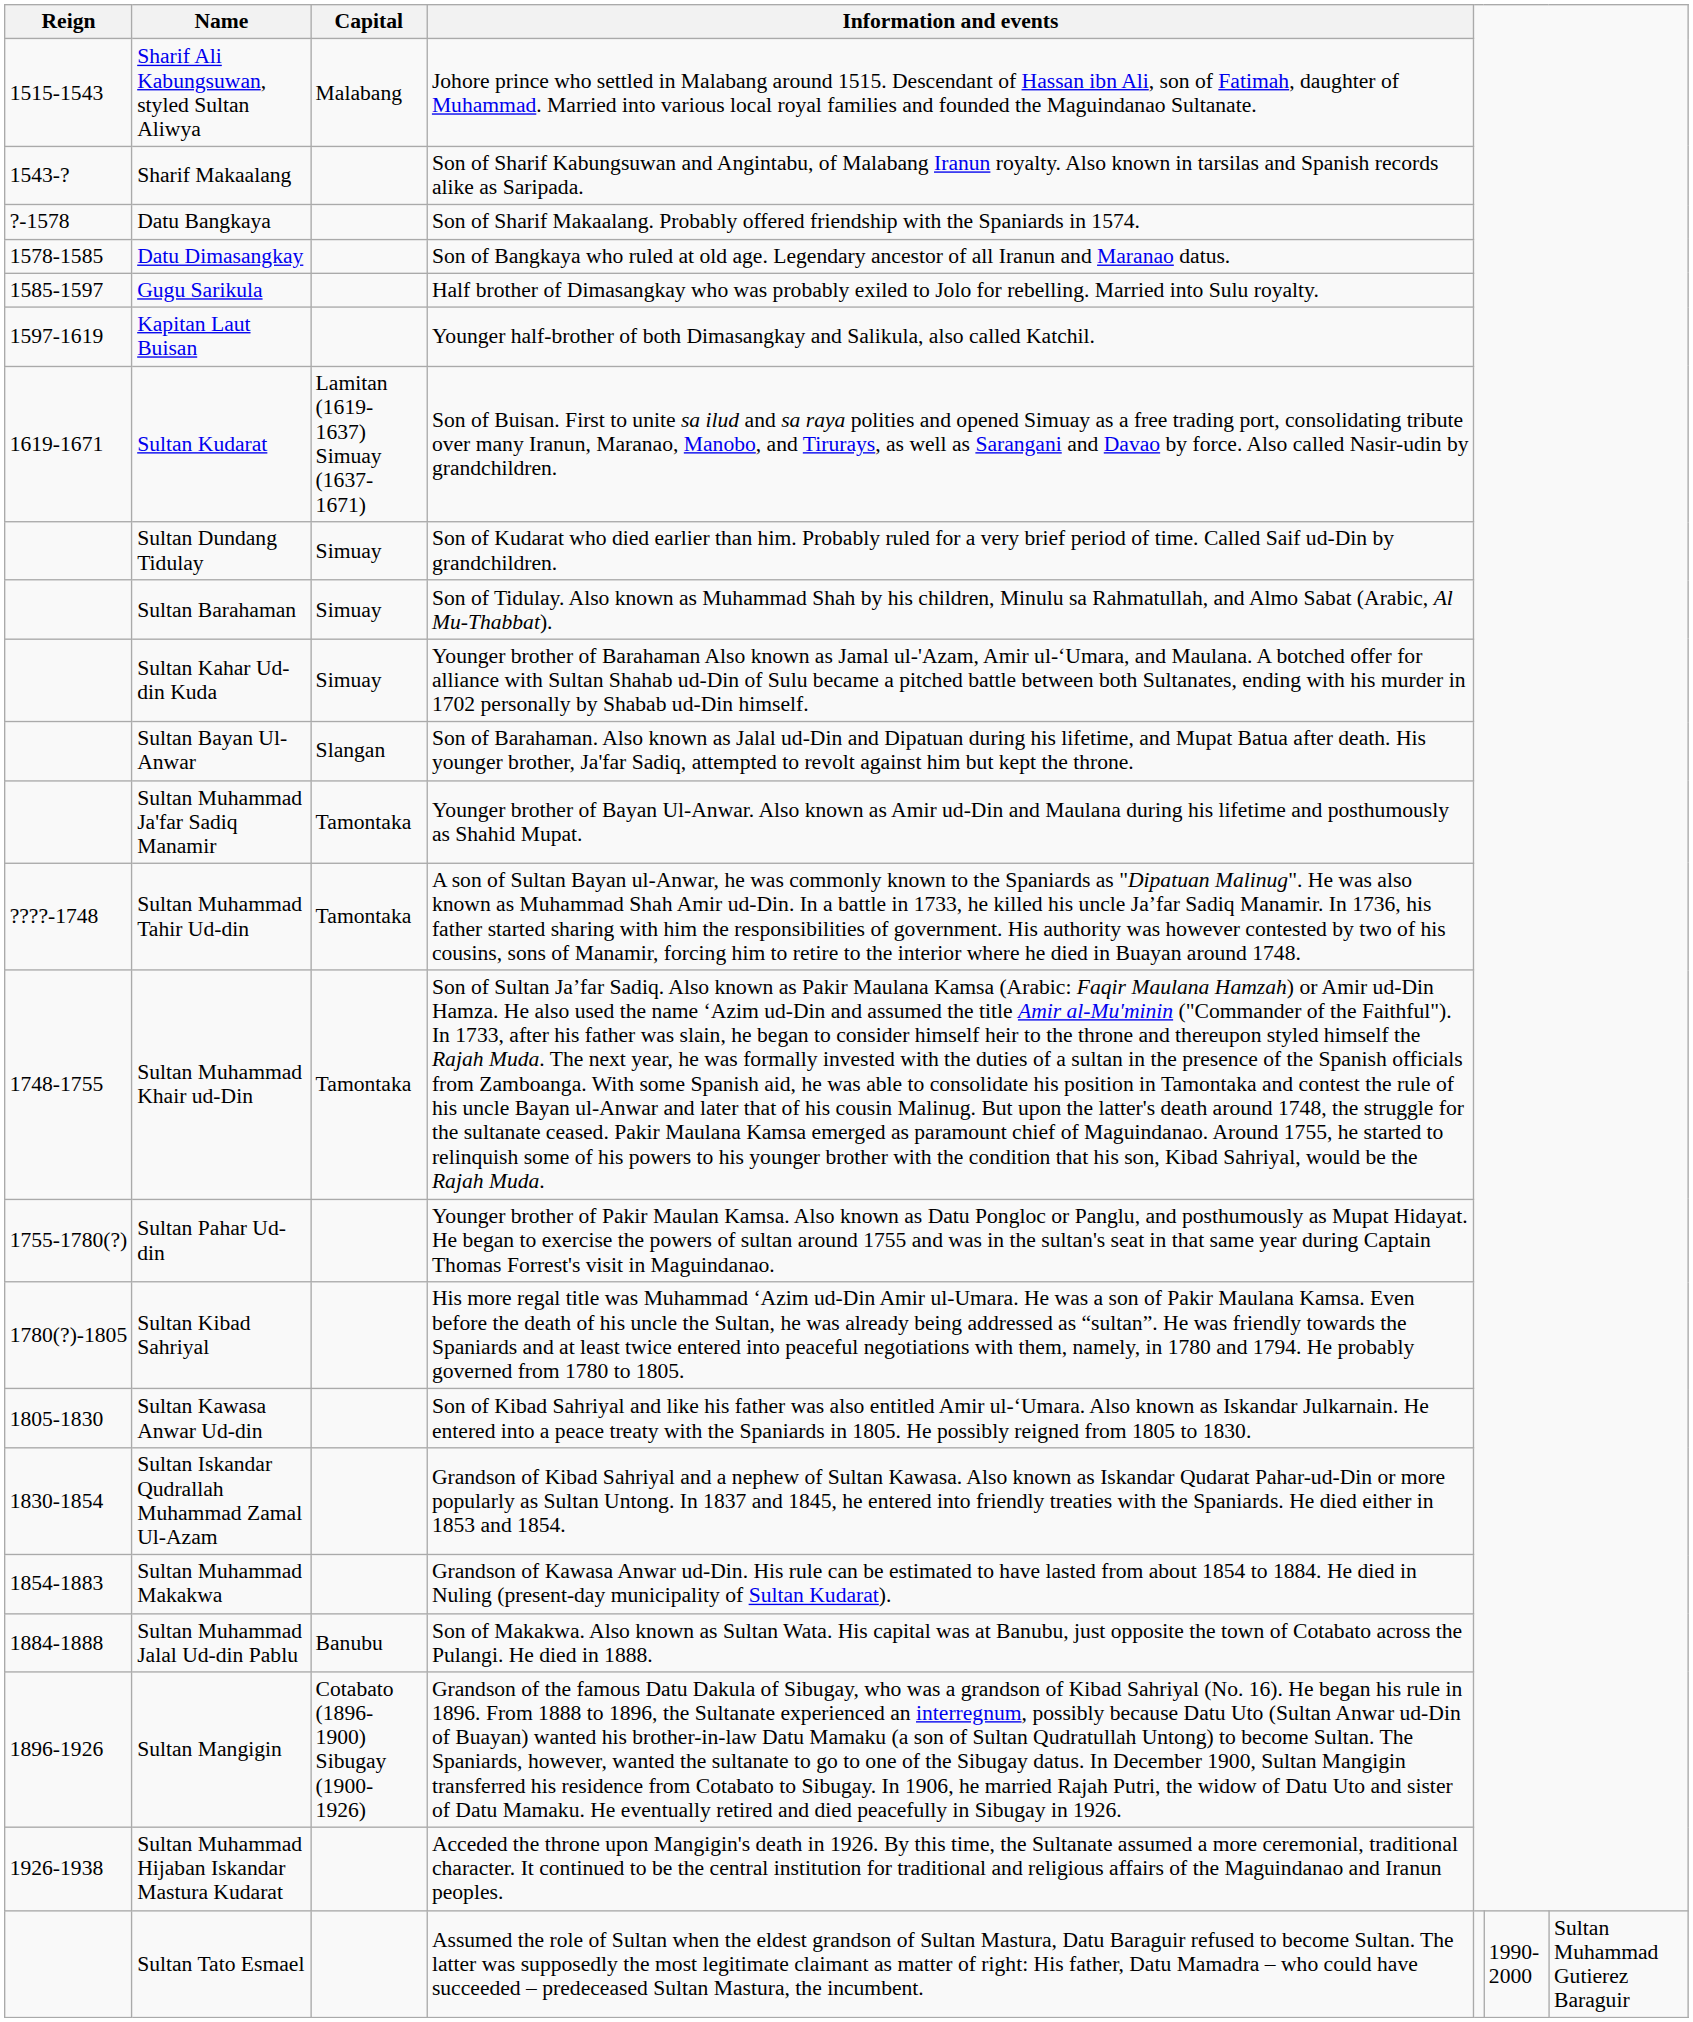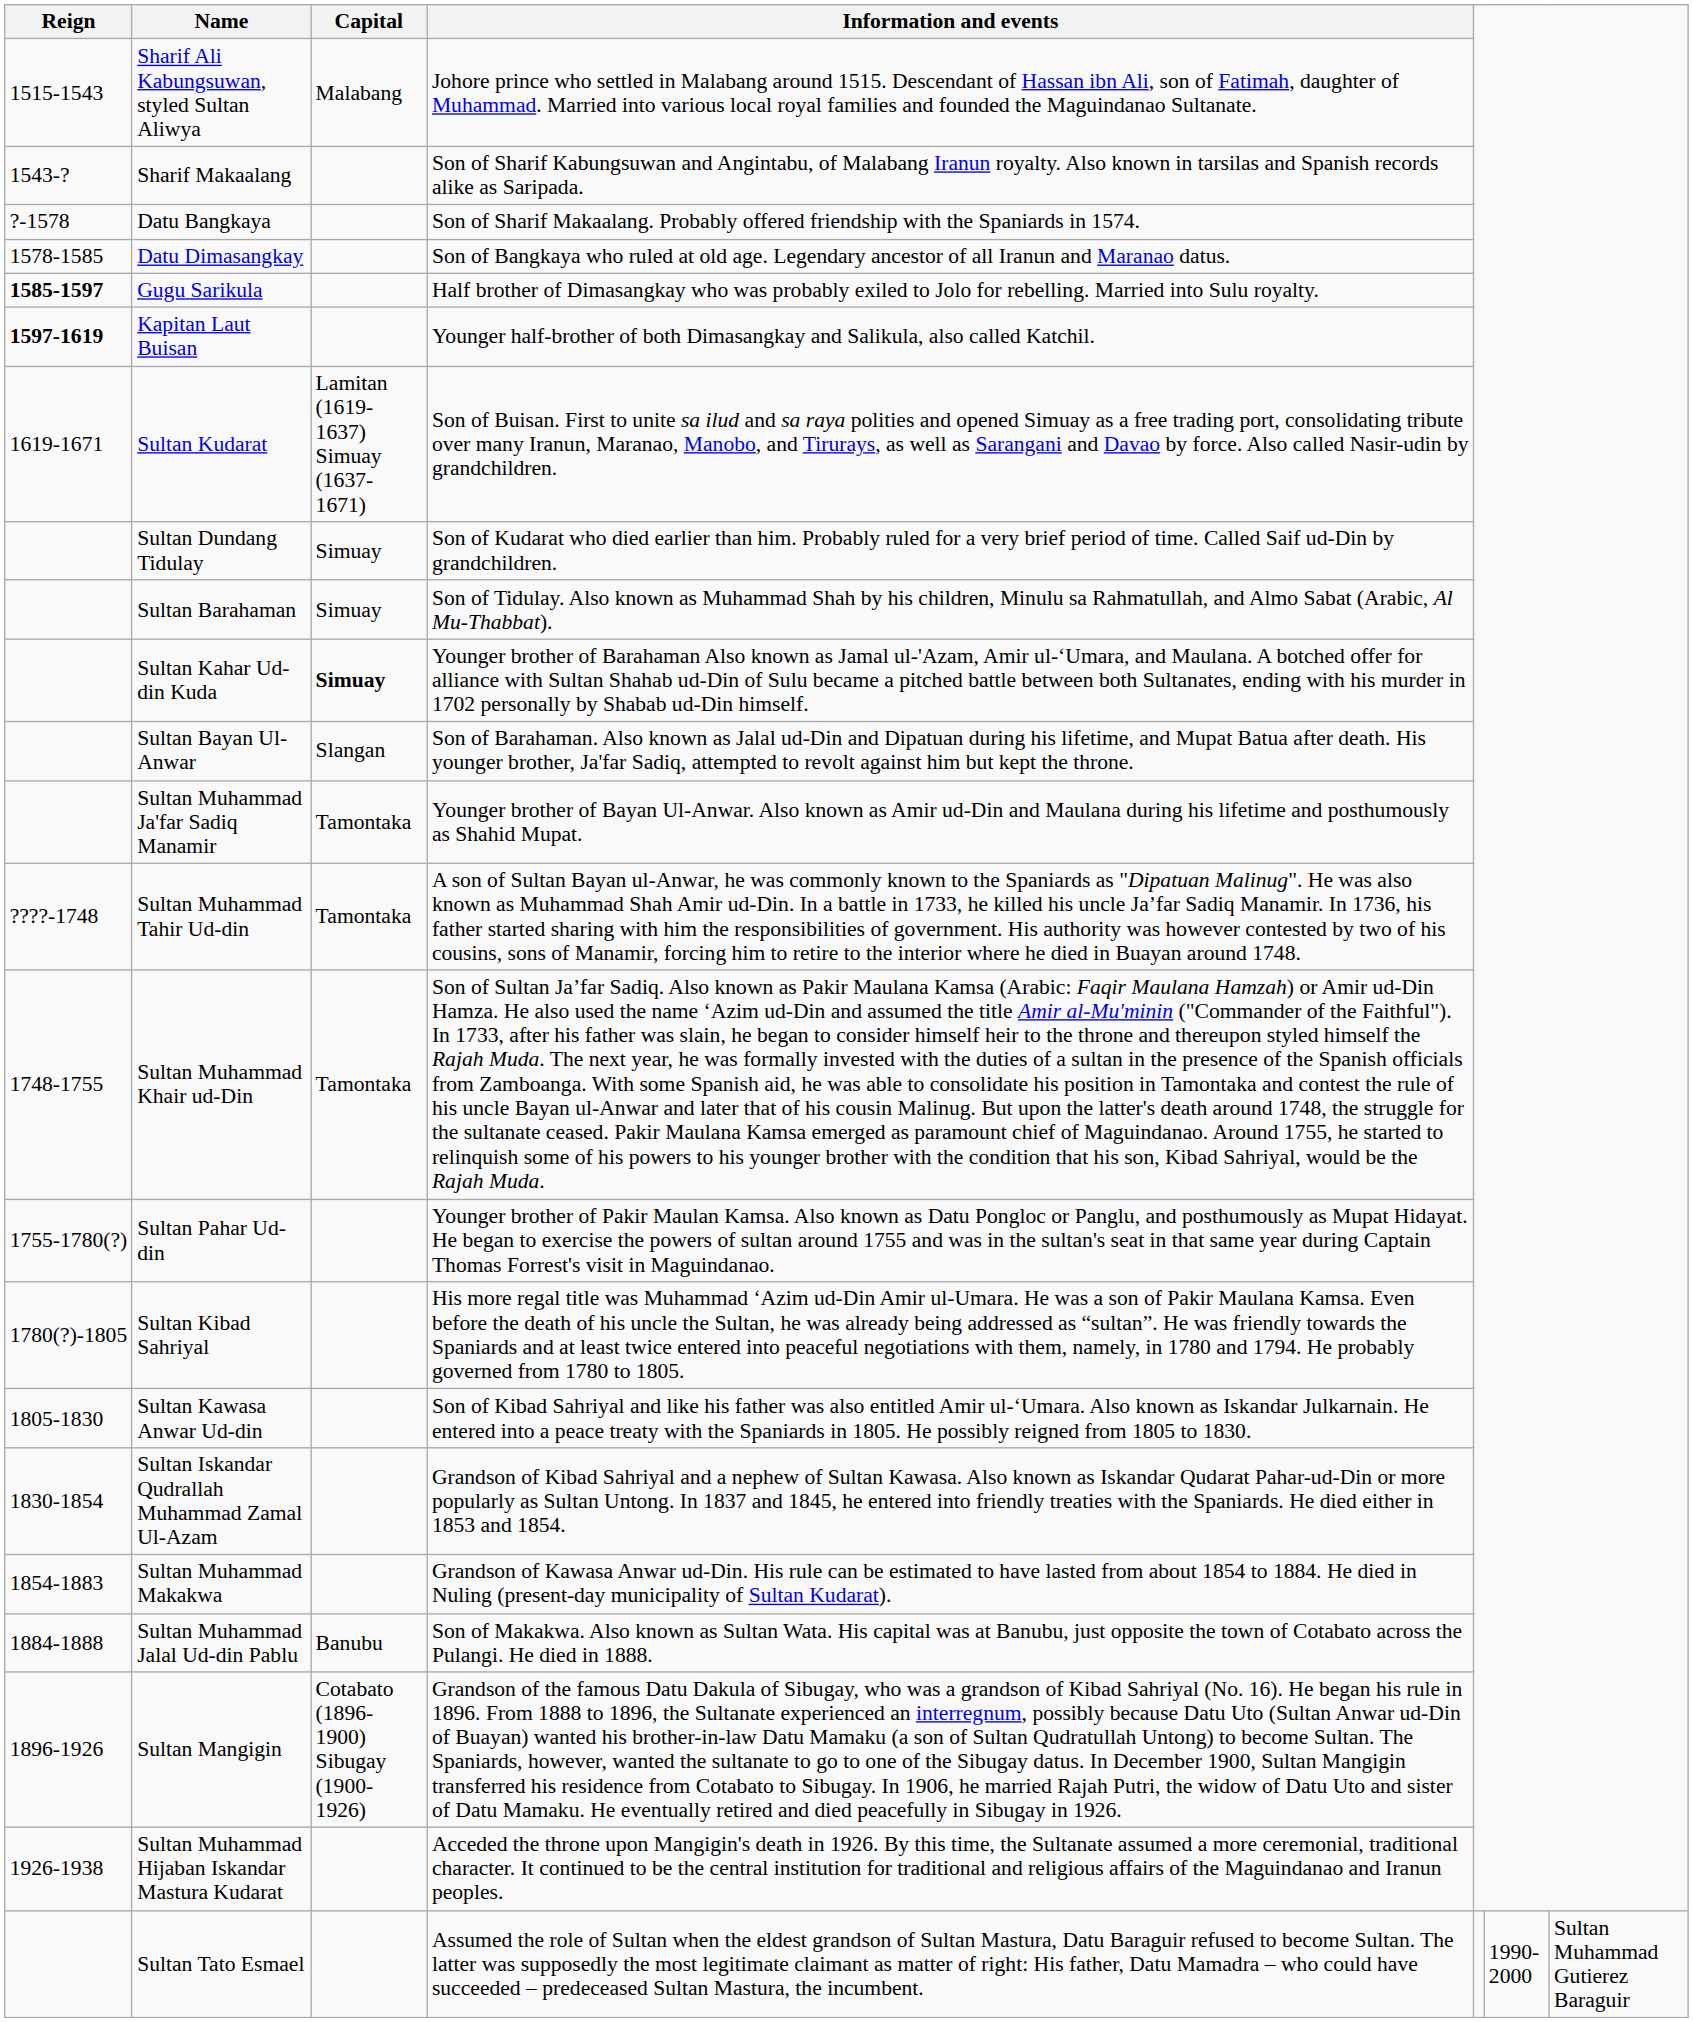(56, 290) normal -> (56, 290) bold
(56, 336) normal -> (56, 336) bold
(349, 680) normal -> (350, 680) bold
